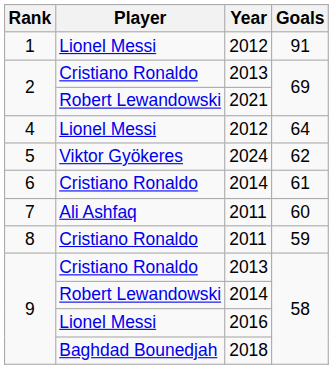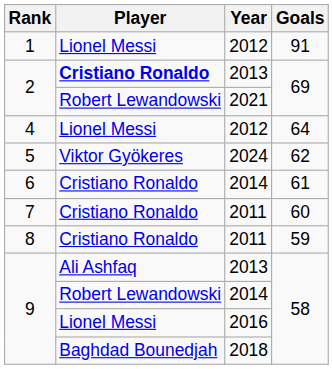(129, 73) normal -> (134, 73) bold
(98, 211) Ali Ashfaq -> (129, 211) Cristiano Ronaldo
(129, 267) Cristiano Ronaldo -> (98, 267) Ali Ashfaq
